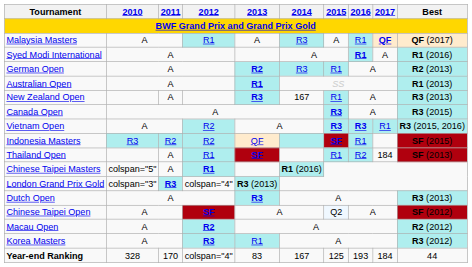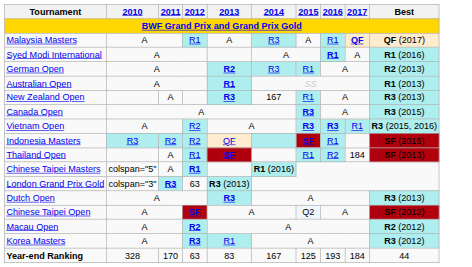(209, 184) colspan="4" -> (195, 184) 63
(209, 256) colspan="4" -> (195, 256) 63
